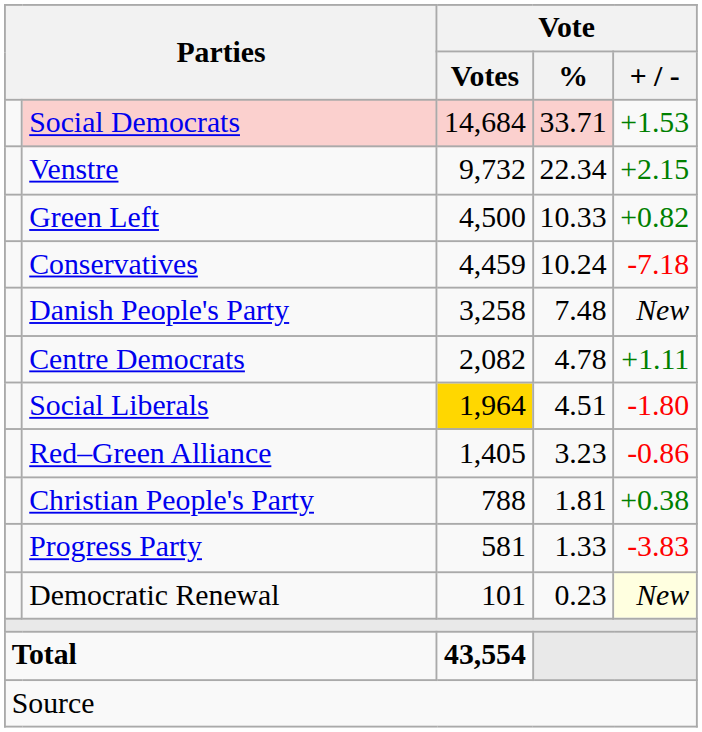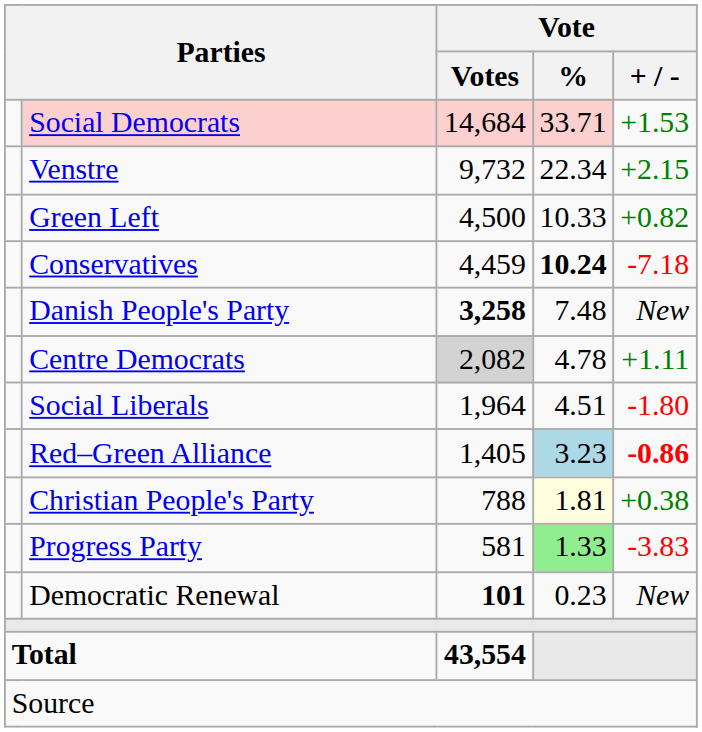(573, 264) normal -> (573, 264) bold
(492, 311) normal -> (492, 311) bold
(492, 358) no background -> (492, 358) lightgrey background
(492, 405) gold background -> (492, 405) no background
(580, 452) no background -> (580, 452) lightblue background
(658, 452) normal -> (658, 452) bold
(580, 500) no background -> (580, 500) lightyellow background
(580, 547) no background -> (580, 547) lightgreen background
(504, 594) normal -> (504, 594) bold
(663, 594) lightyellow background -> (663, 594) no background
